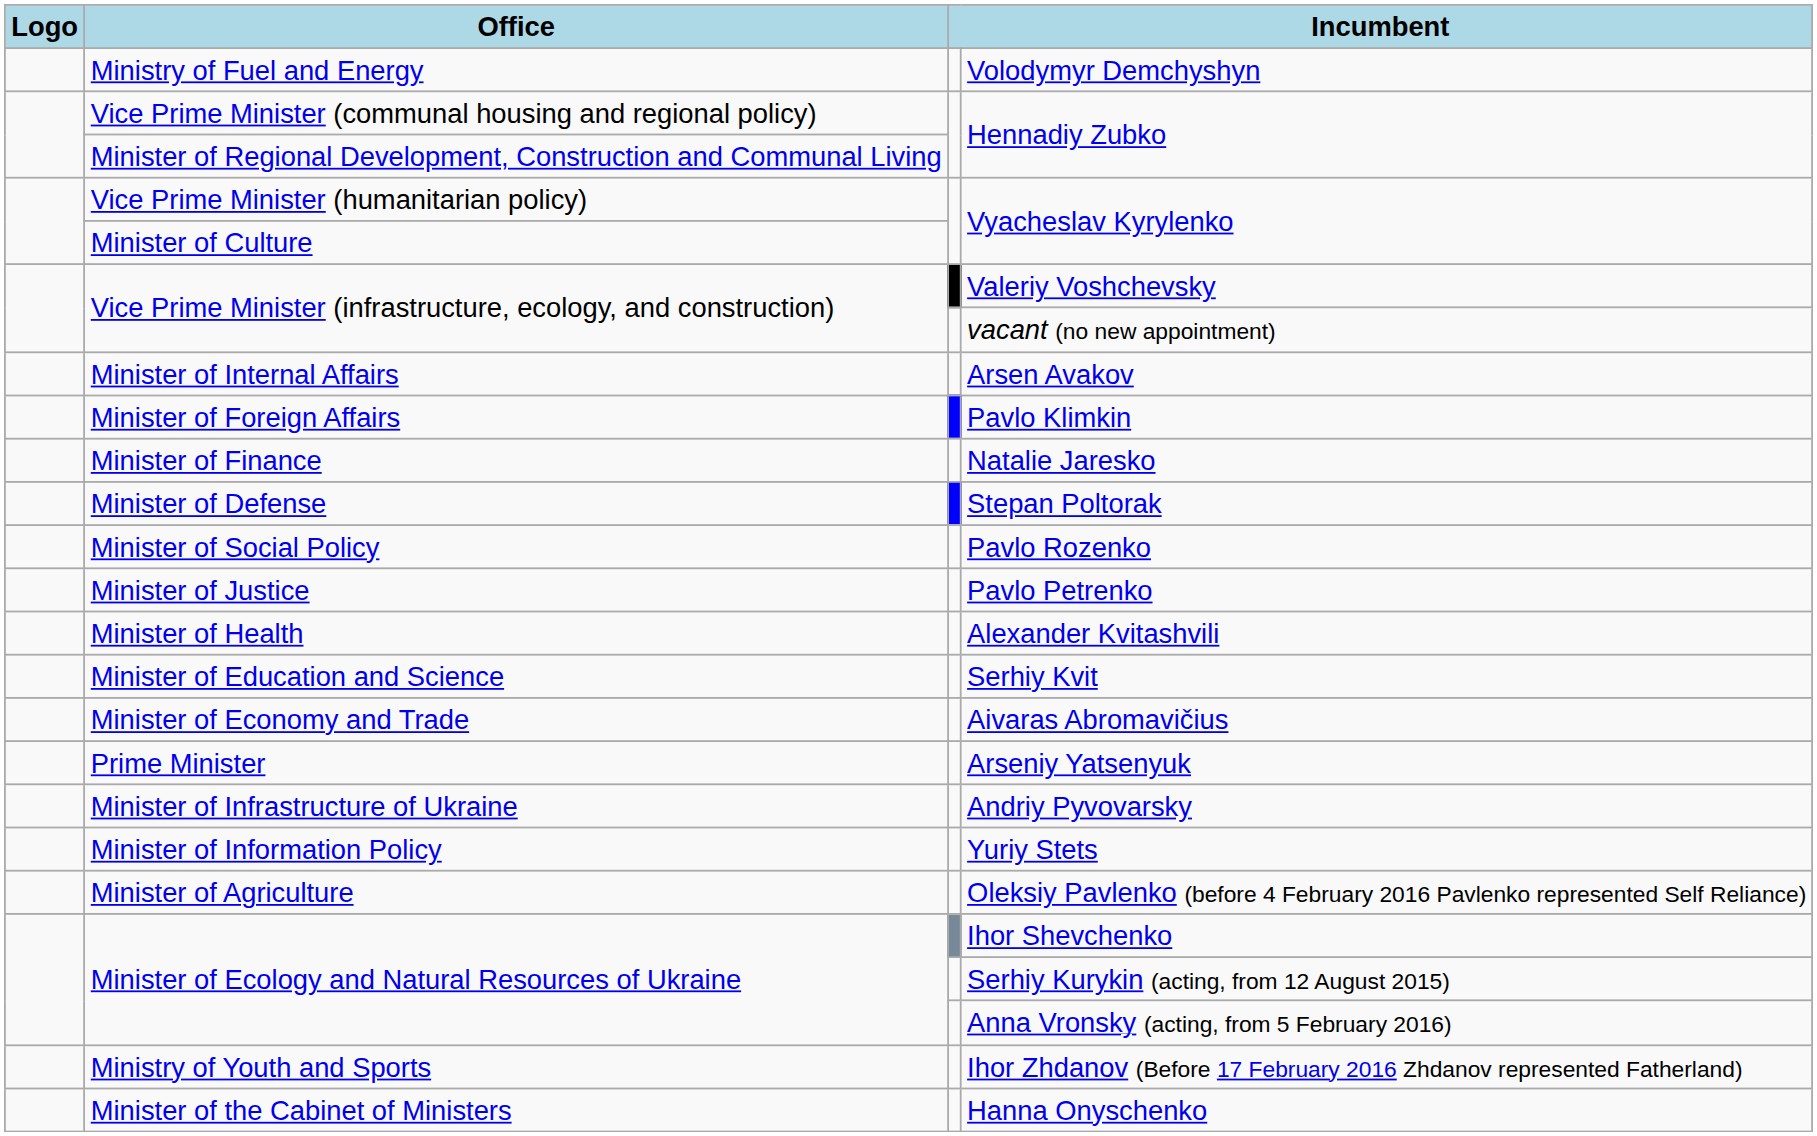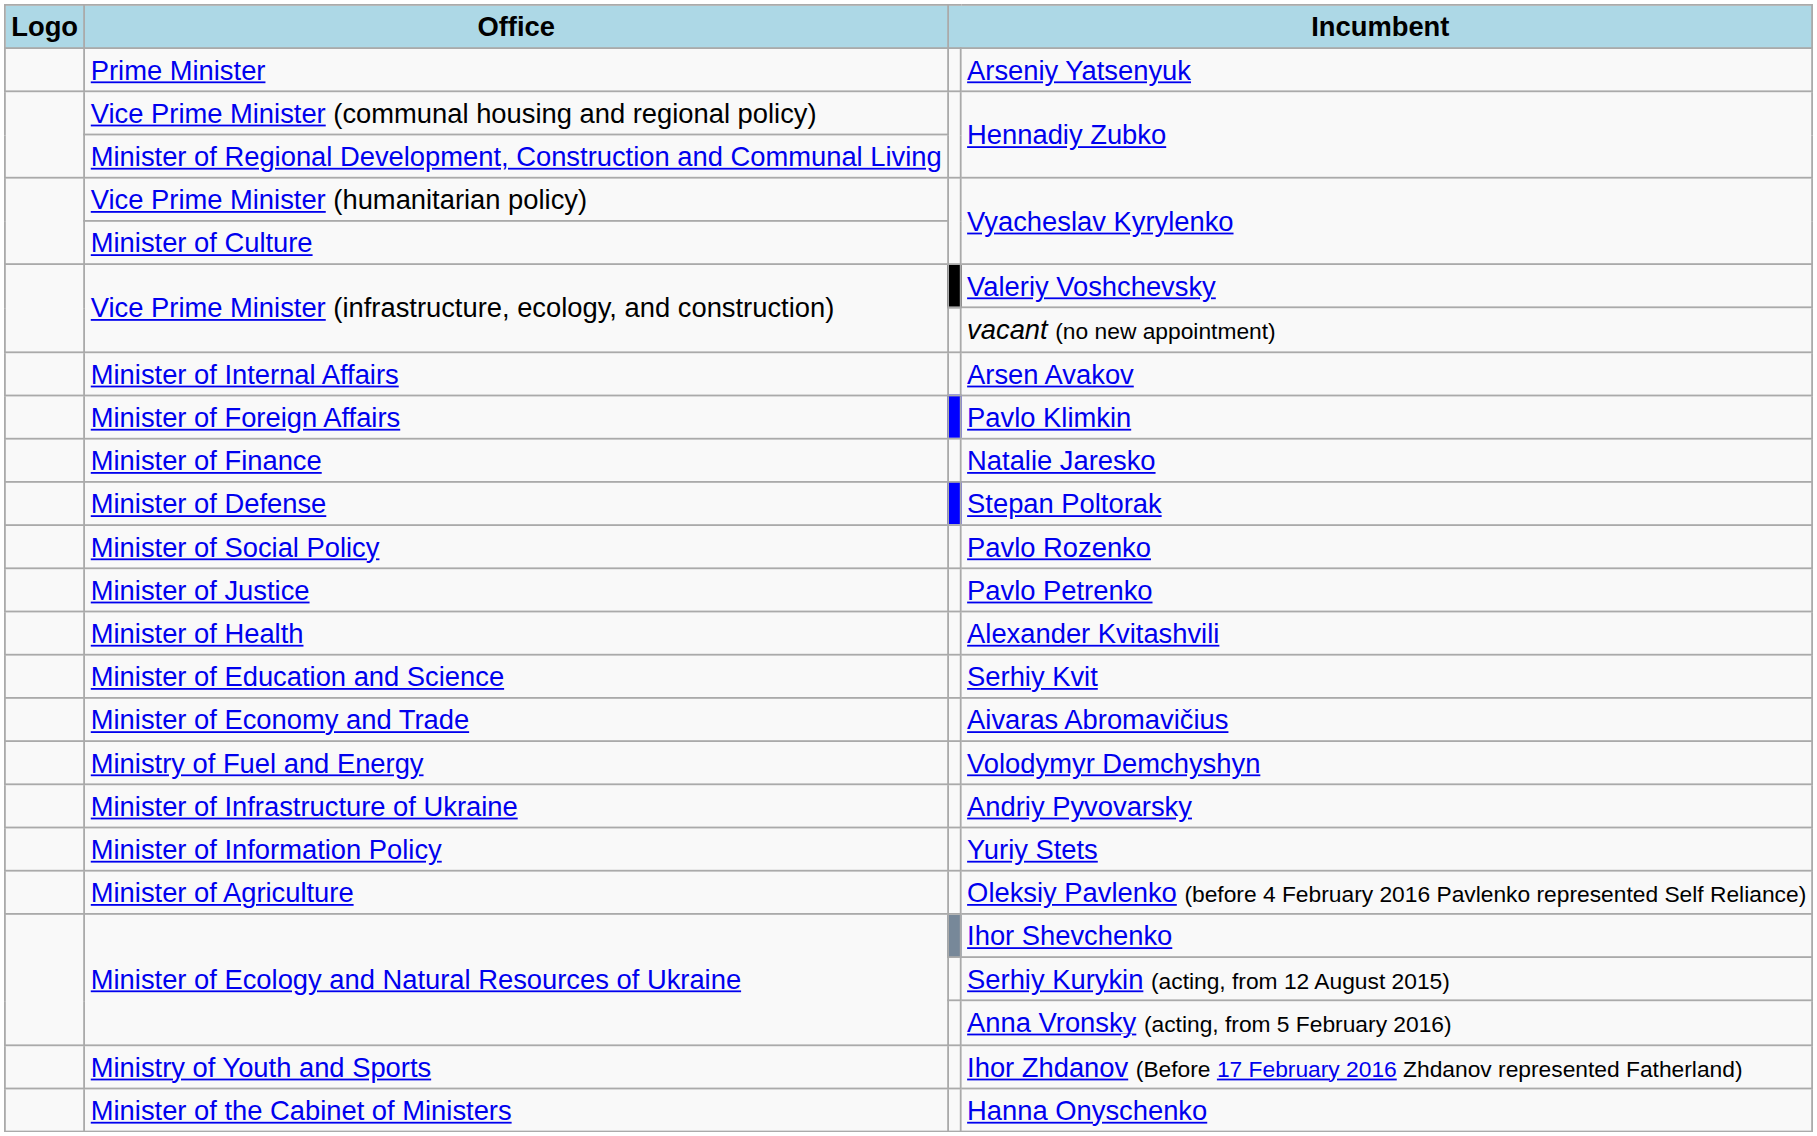rows swapped: (178, 763) <-> (257, 70)
